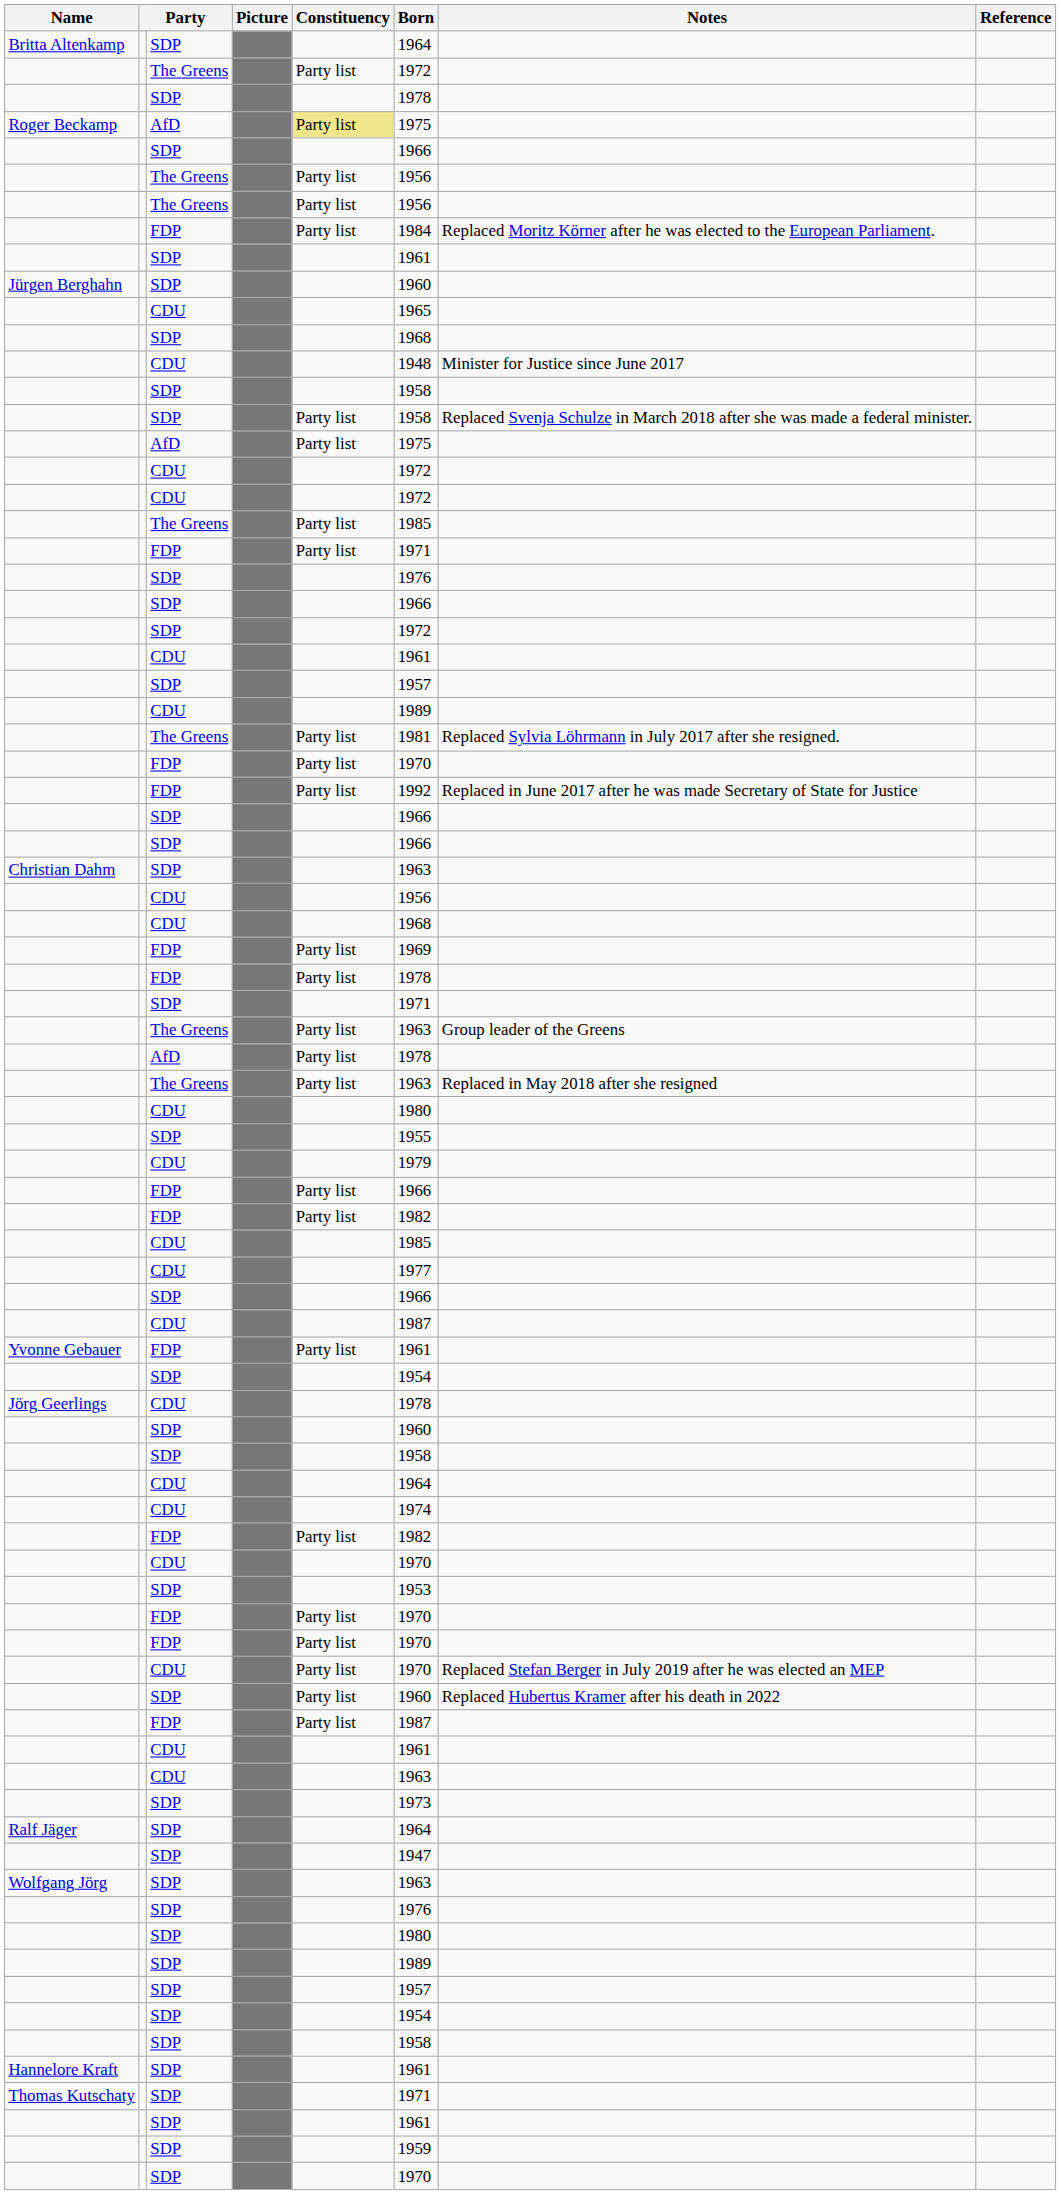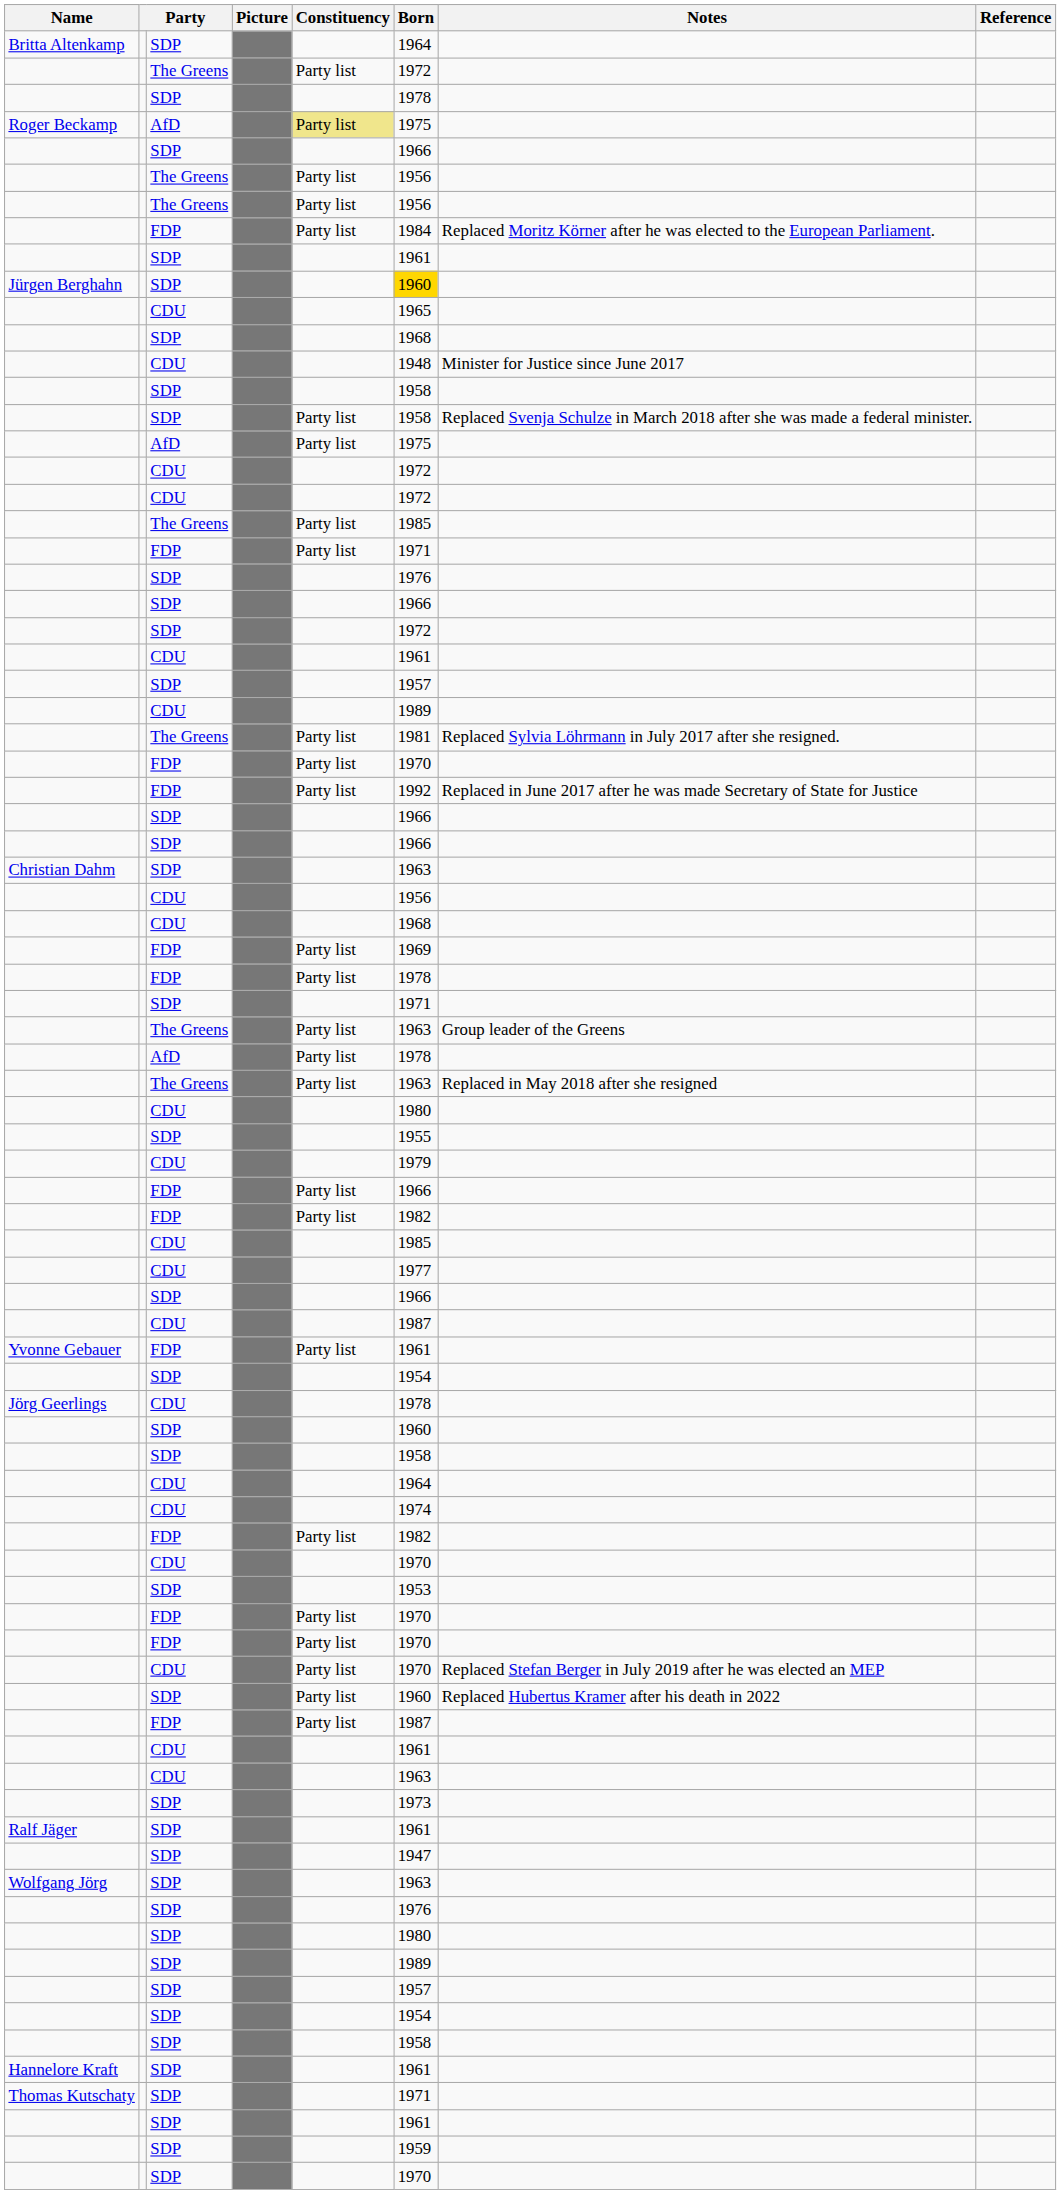(414, 284) no background -> (414, 284) gold background
(414, 1829) 1964 -> (414, 1829) 1961
